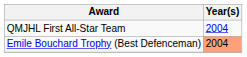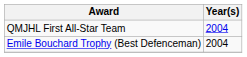(217, 44) lightsalmon background -> (217, 44) no background
